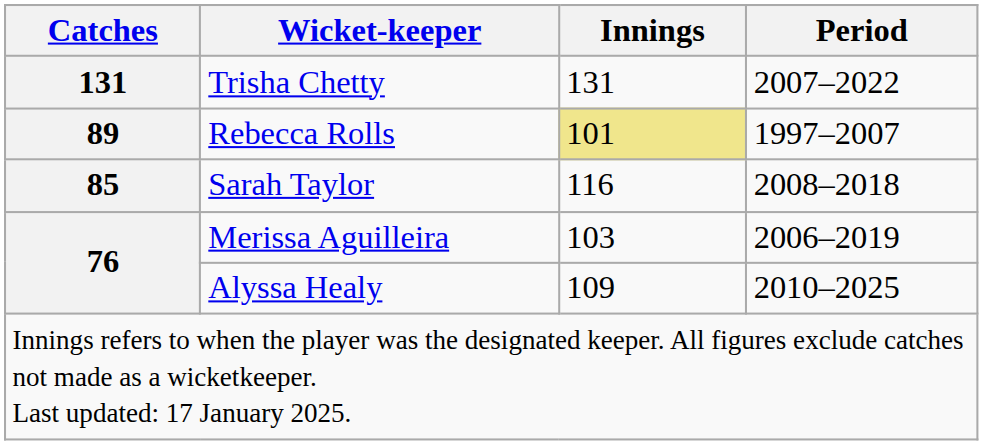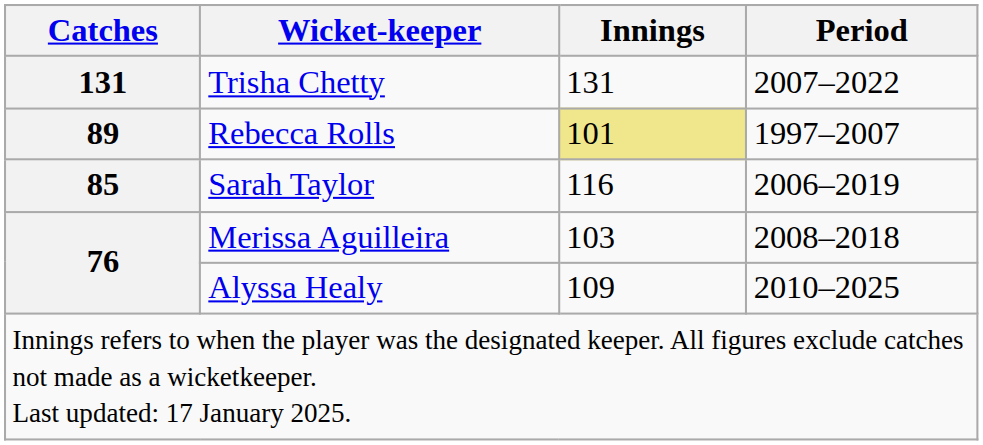(827, 184) 2008–2018 -> (827, 184) 2006–2019
(827, 236) 2006–2019 -> (827, 236) 2008–2018
